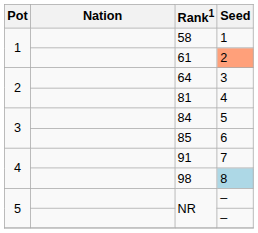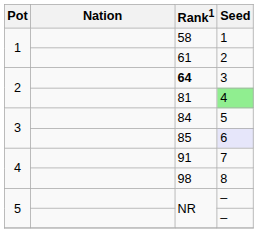(224, 58) lightsalmon background -> (224, 58) no background
(185, 78) normal -> (185, 78) bold
(224, 98) no background -> (224, 98) lightgreen background
(224, 138) no background -> (224, 138) lavender background
(224, 178) lightblue background -> (224, 178) no background
